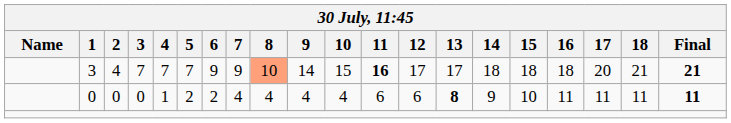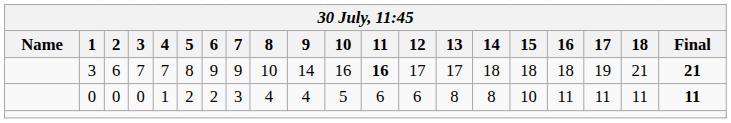(116, 70) 4 -> (116, 70) 6
(189, 70) 7 -> (189, 70) 8
(269, 70) lightsalmon background -> (269, 70) no background
(343, 70) 15 -> (343, 70) 16
(603, 70) 20 -> (603, 70) 19
(238, 96) 4 -> (238, 96) 3
(343, 96) 4 -> (343, 96) 5
(454, 96) bold -> (454, 96) normal
(491, 96) 9 -> (491, 96) 8
